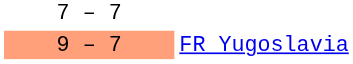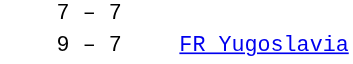(89, 45) lightsalmon background -> (89, 45) no background
